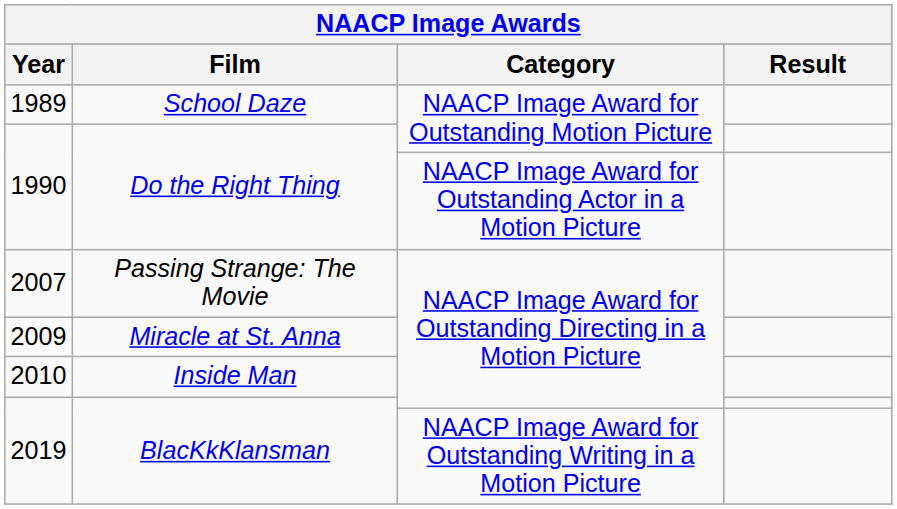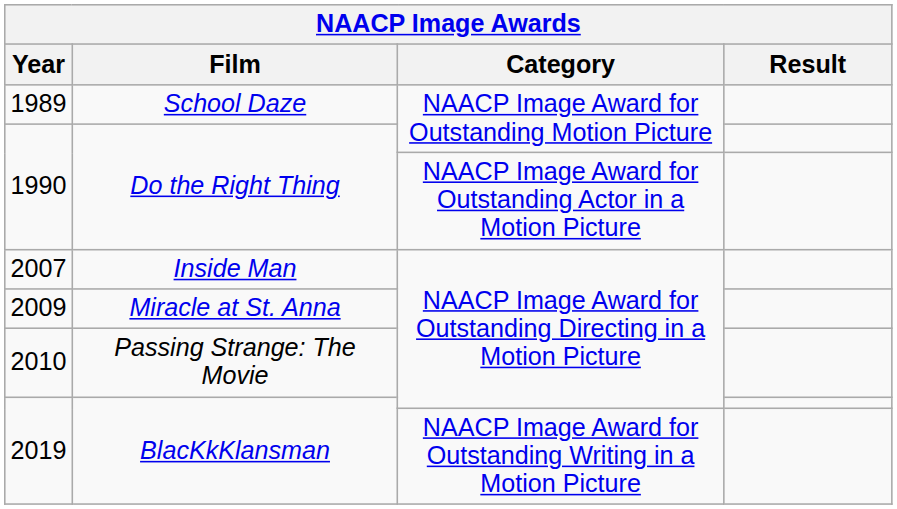(235, 282) Passing Strange: The Movie -> (235, 268) Inside Man
(235, 376) Inside Man -> (235, 362) Passing Strange: The Movie
